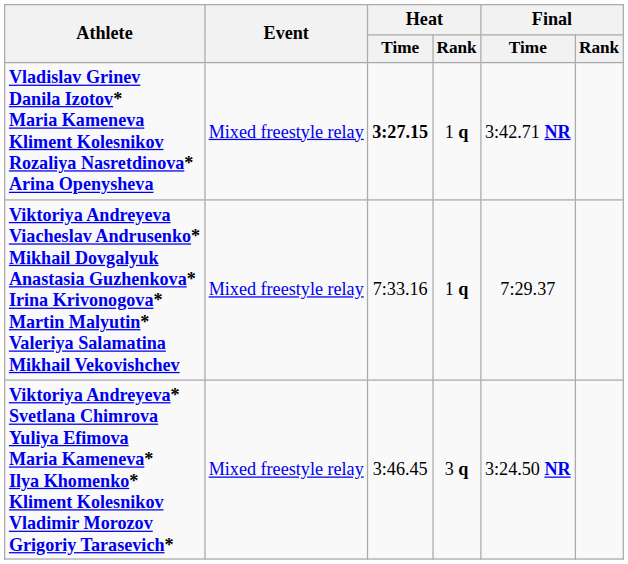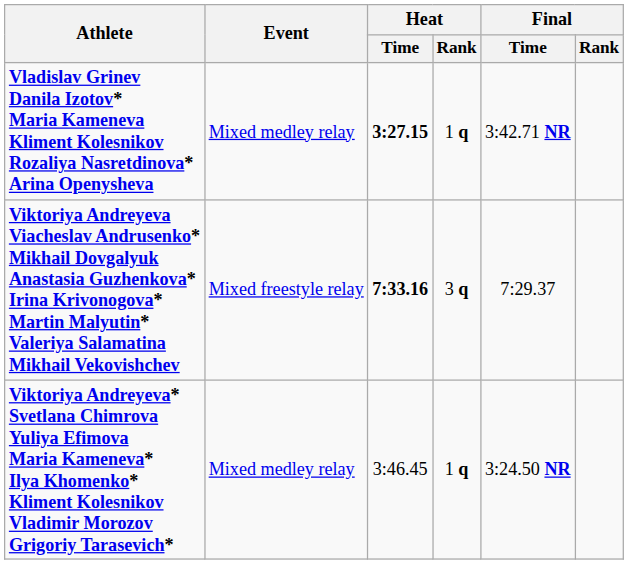(286, 131) Mixed freestyle relay -> (282, 131) Mixed medley relay
(400, 290) normal -> (400, 290) bold
(457, 290) 1 q -> (457, 290) 3 q
(286, 469) Mixed freestyle relay -> (282, 469) Mixed medley relay
(457, 469) 3 q -> (457, 469) 1 q
